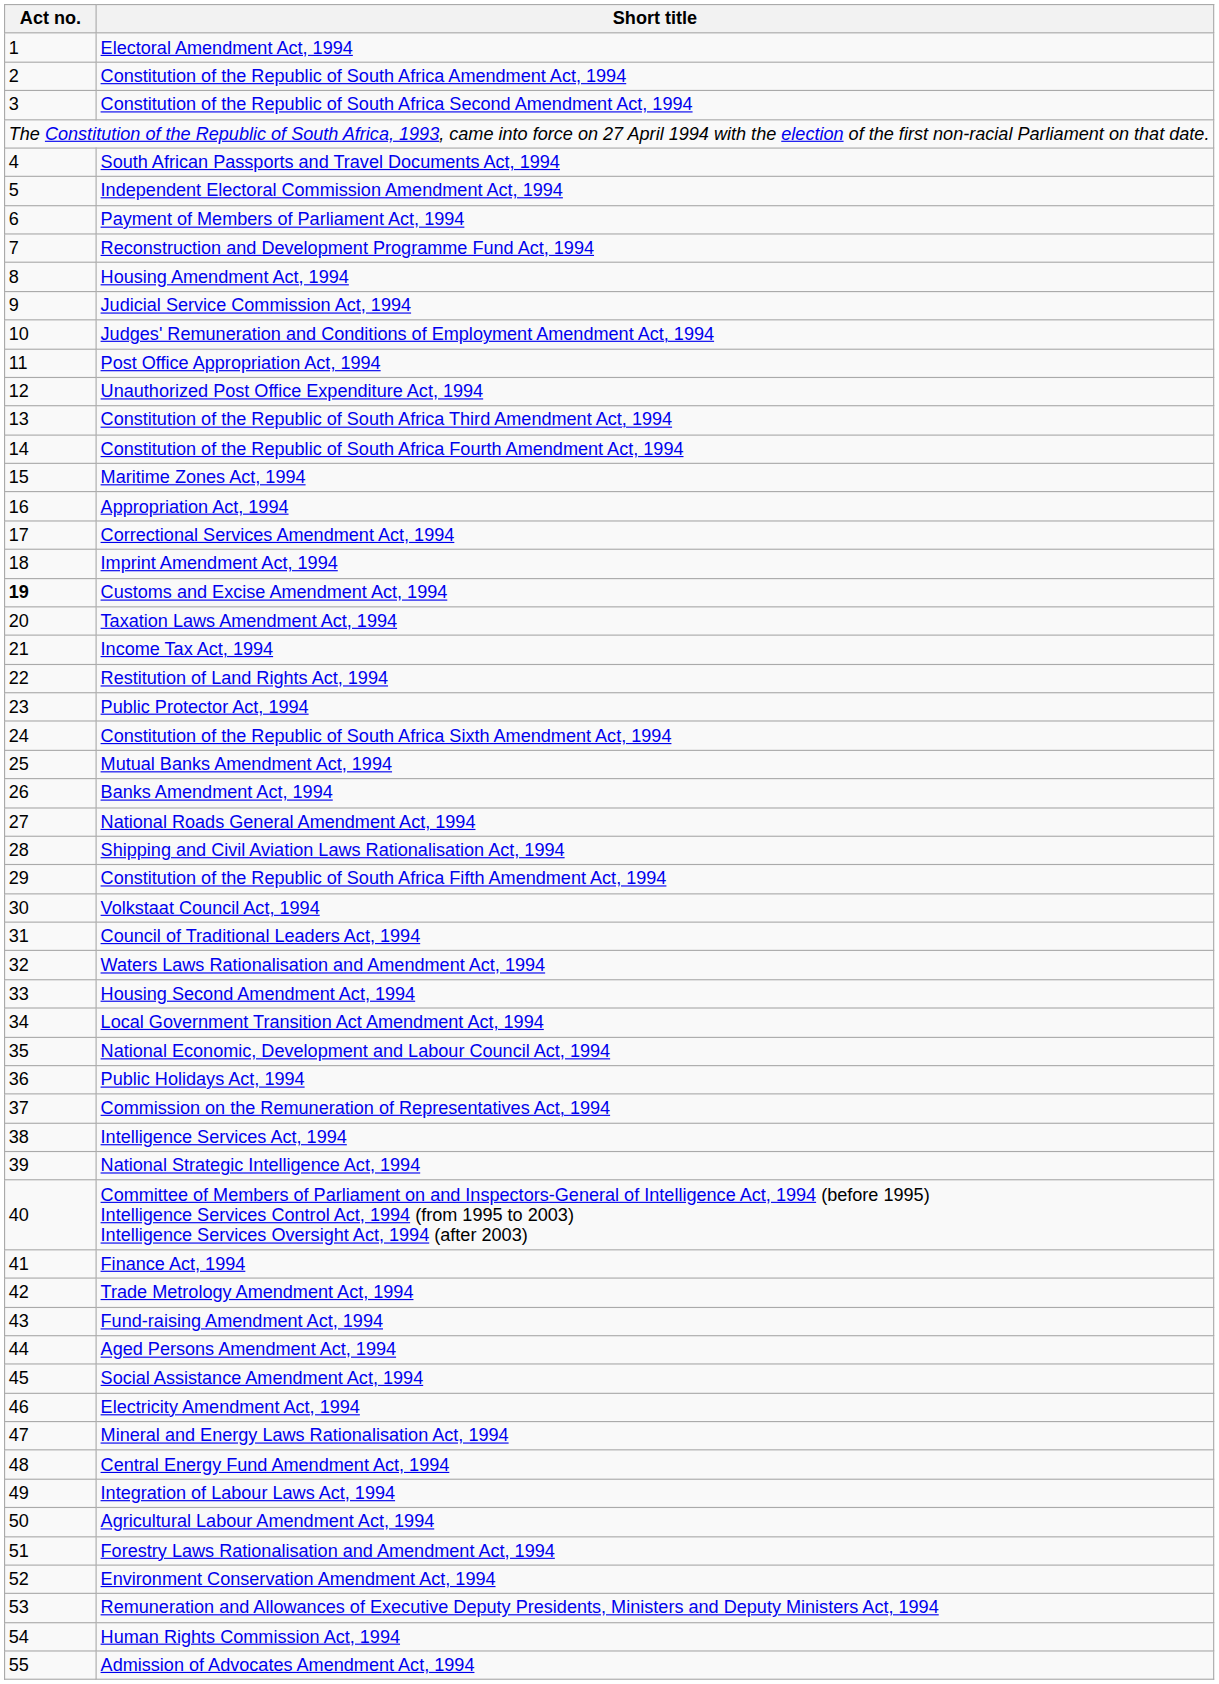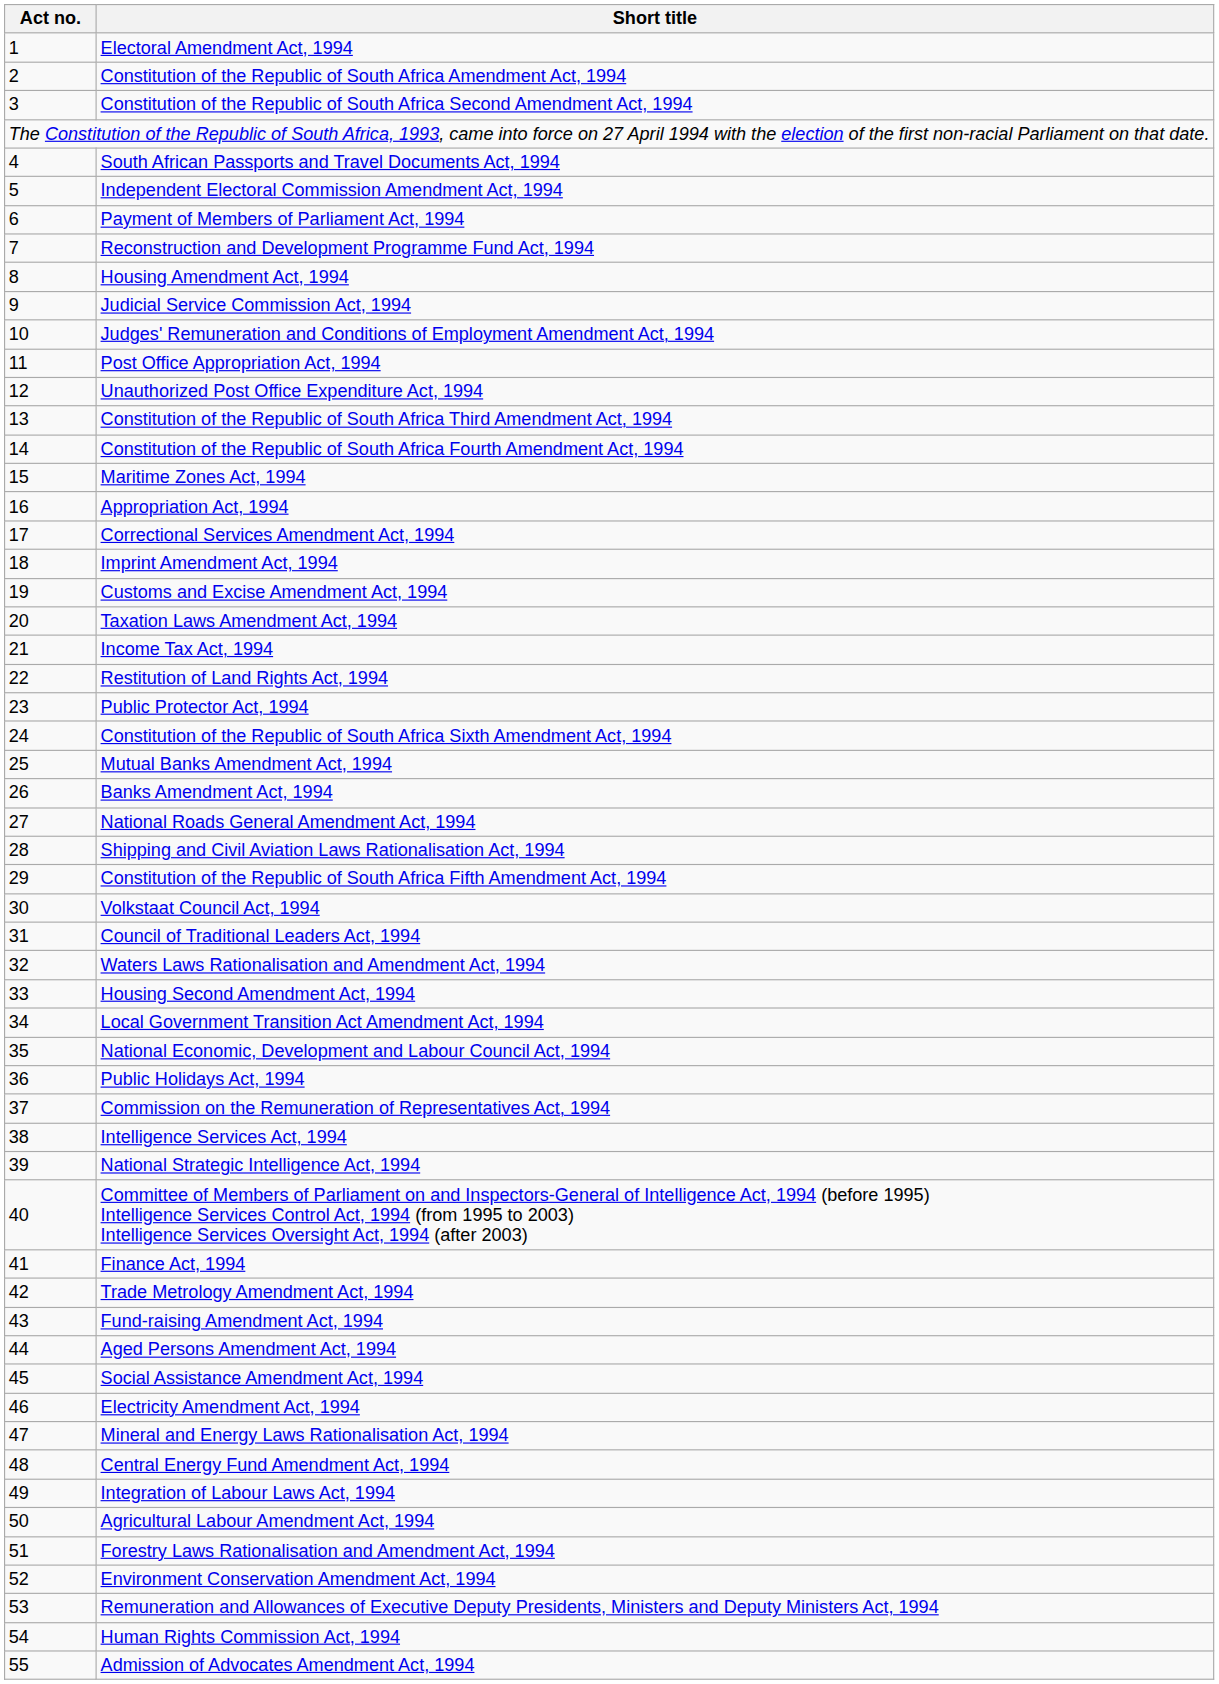(19, 592) bold -> (19, 592) normal
